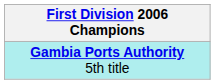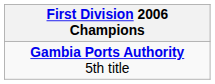(107, 60) paleturquoise background -> (107, 60) no background
